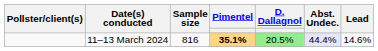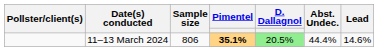(190, 40) 816 -> (190, 40) 806
(323, 40) lavender background -> (323, 40) no background
